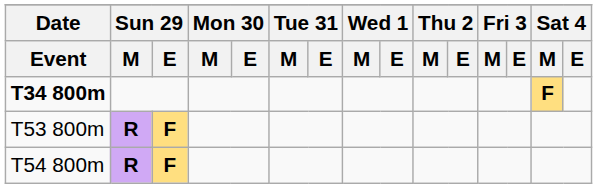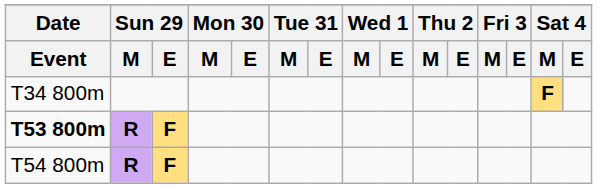(58, 94) bold -> (58, 94) normal
(58, 129) normal -> (58, 129) bold
